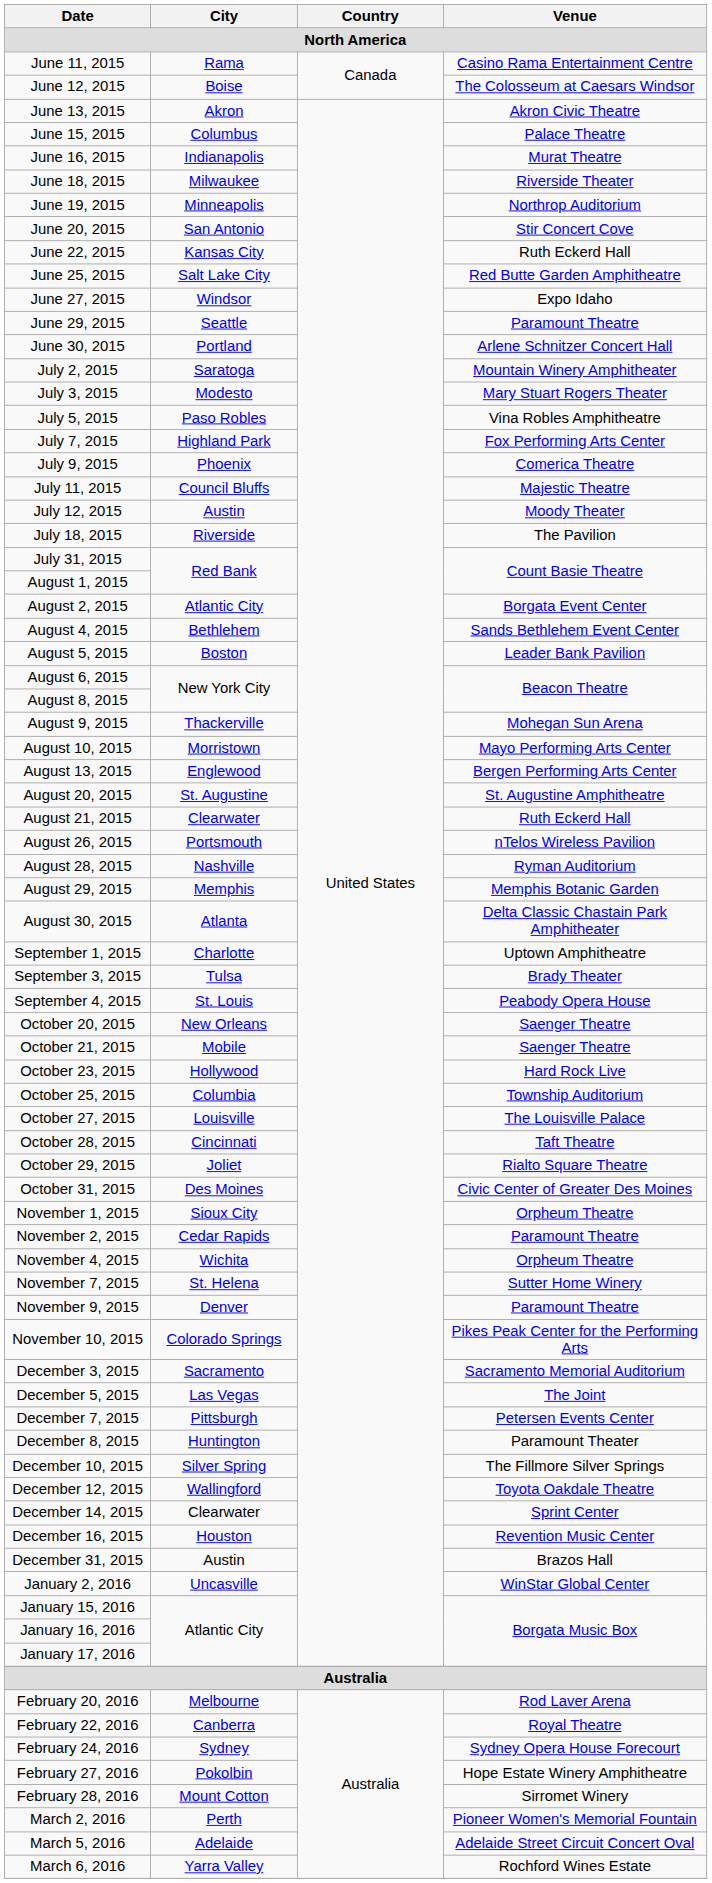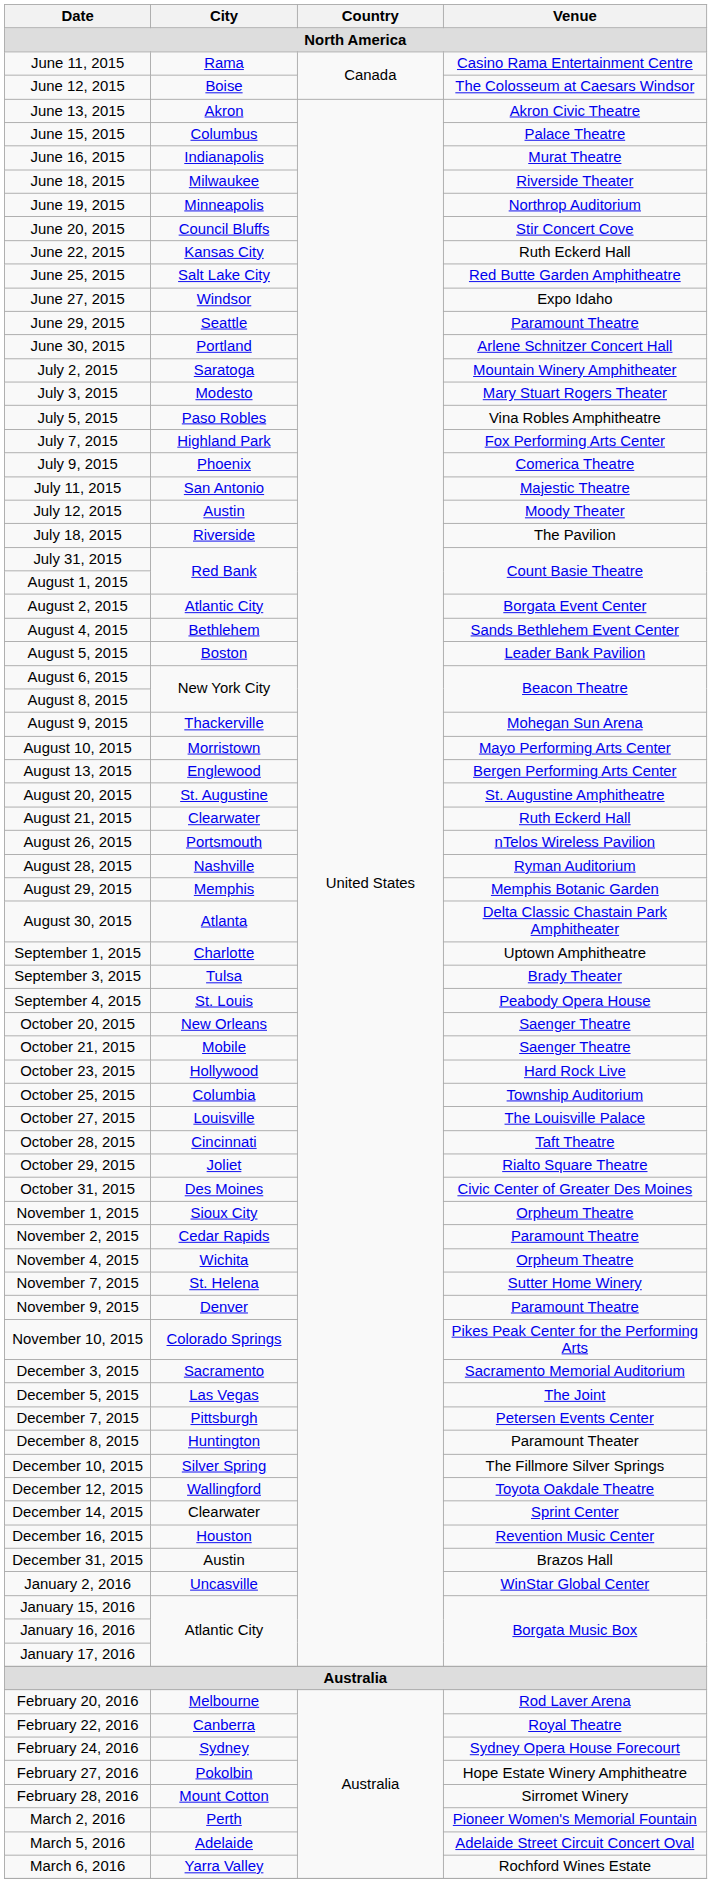(224, 228) San Antonio -> (224, 228) Council Bluffs
(224, 488) Council Bluffs -> (224, 488) San Antonio
